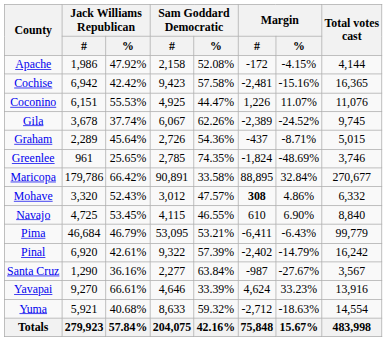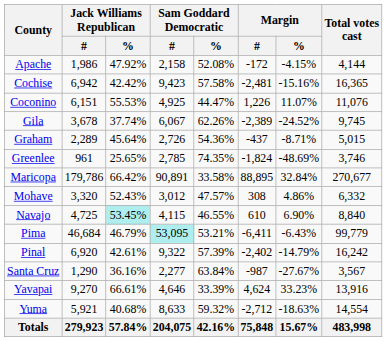(257, 196) bold -> (257, 196) normal
(128, 214) no background -> (128, 214) paleturquoise background
(172, 233) no background -> (172, 233) paleturquoise background
